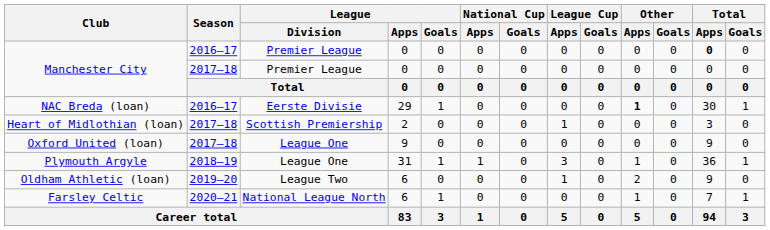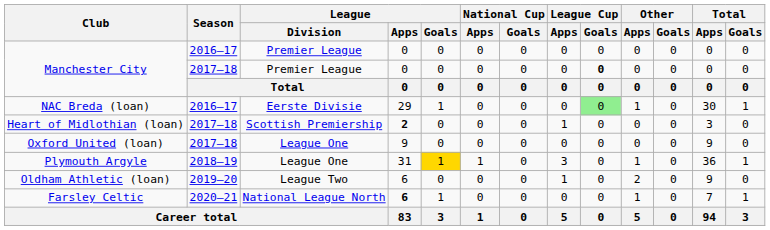(709, 51) bold -> (709, 51) normal
(601, 69) normal -> (601, 69) bold
(601, 106) no background -> (601, 106) lightgreen background
(637, 106) bold -> (637, 106) normal
(405, 124) normal -> (405, 124) bold
(441, 161) no background -> (441, 161) gold background
(405, 198) normal -> (405, 198) bold
